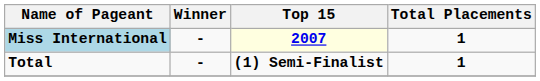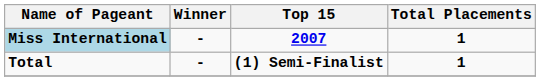(309, 41) lightyellow background -> (309, 41) no background
